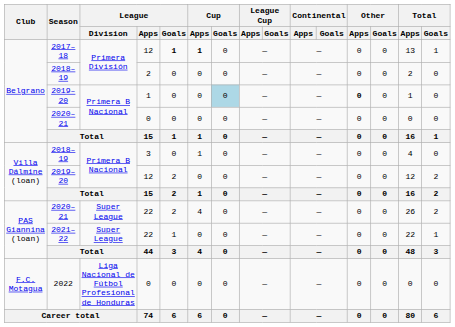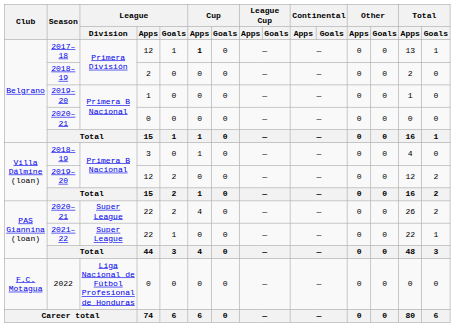(174, 51) bold -> (174, 51) normal
(225, 96) lightblue background -> (225, 96) no background
(359, 96) bold -> (359, 96) normal
